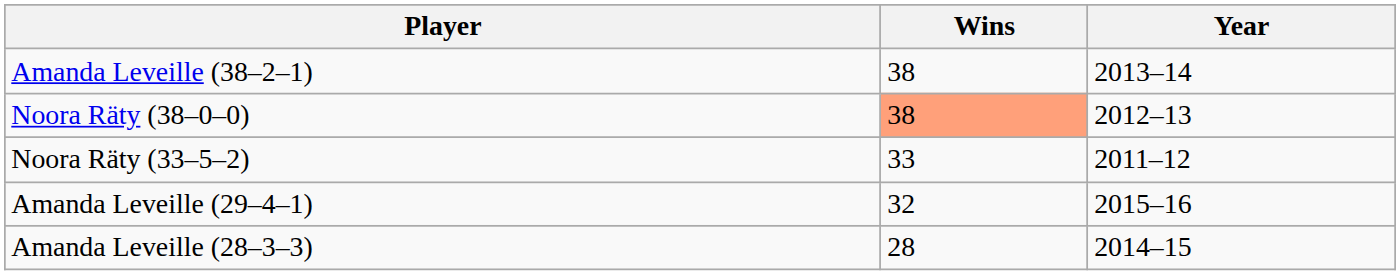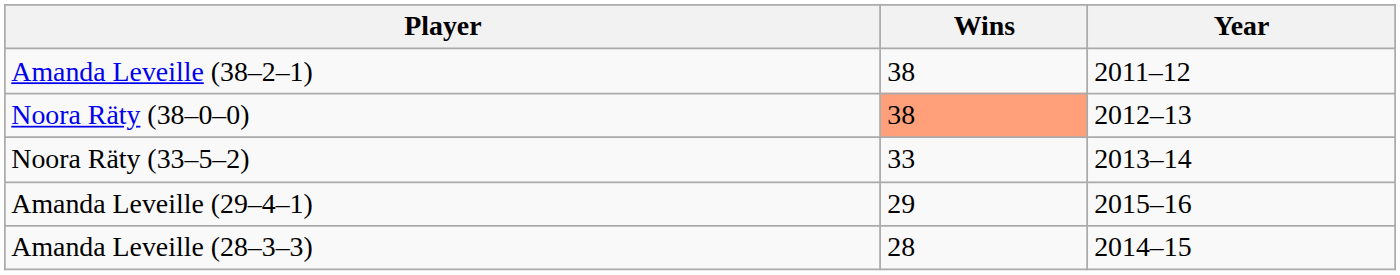(1143, 70) 2013–14 -> (1142, 70) 2011–12
(1142, 159) 2011–12 -> (1143, 159) 2013–14
(901, 203) 32 -> (901, 203) 29
